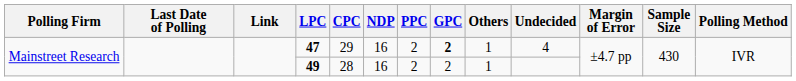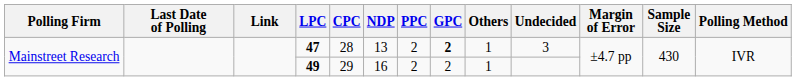(347, 47) 29 -> (347, 47) 28
(381, 47) 16 -> (381, 47) 13
(546, 47) 4 -> (546, 47) 3
(347, 67) 28 -> (347, 67) 29
